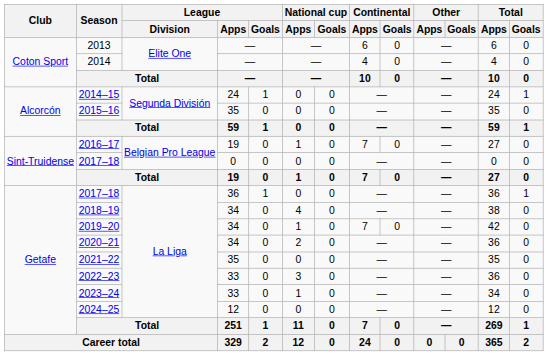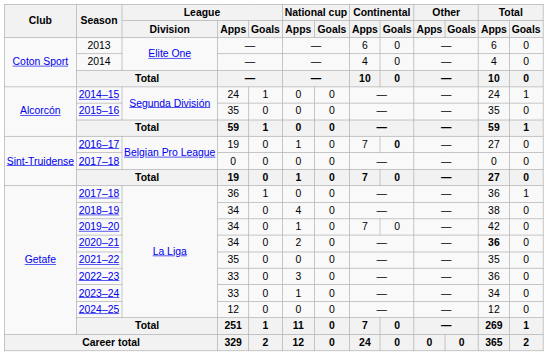(397, 144) normal -> (397, 144) bold
(494, 243) normal -> (494, 243) bold
